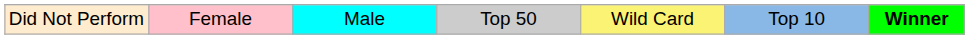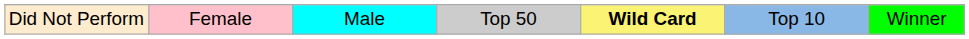(653, 19) normal -> (653, 19) bold
(917, 19) bold -> (917, 19) normal
